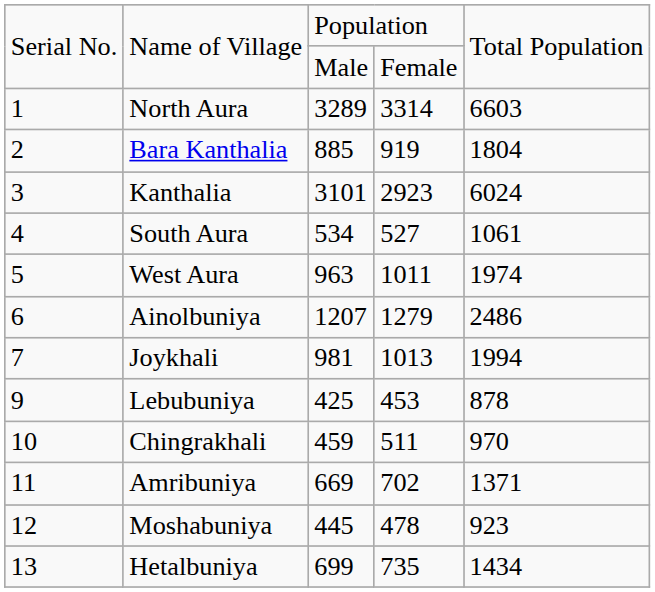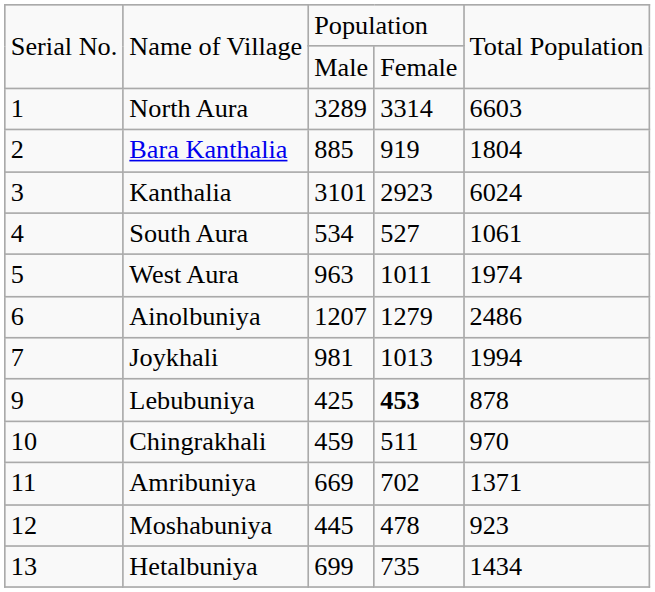(400, 399) normal -> (400, 399) bold
